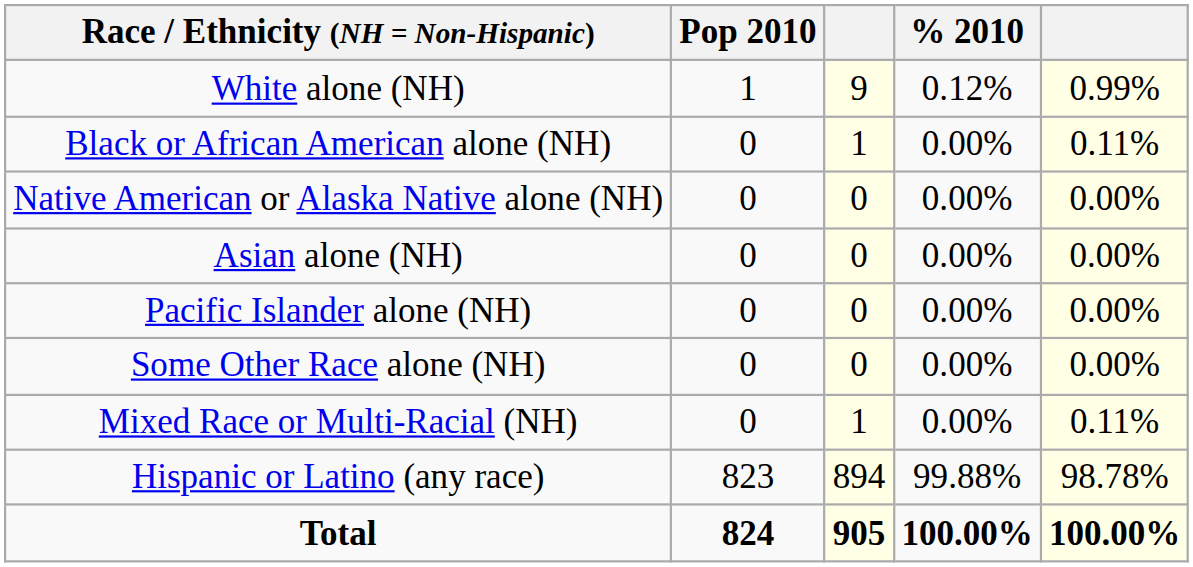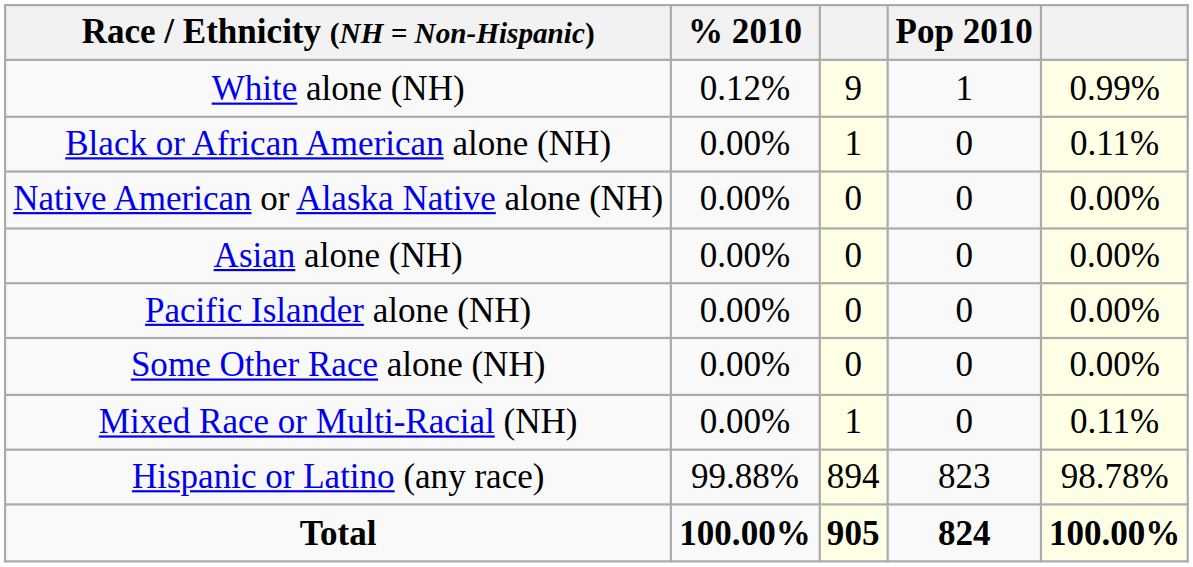columns swapped: (748, 32) <-> (967, 32)
